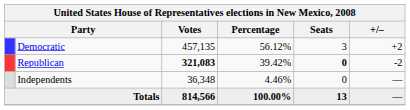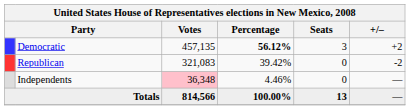(275, 46) normal -> (275, 46) bold
(199, 63) bold -> (199, 63) normal
(344, 63) bold -> (344, 63) normal
(201, 80) no background -> (201, 80) pink background
